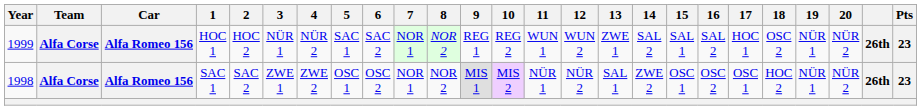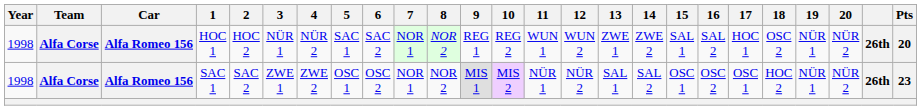(20, 43) 1999 -> (20, 43) 1998
(649, 43) SAL 2 -> (649, 43) ZWE 2
(904, 43) 23 -> (904, 43) 20
(649, 80) ZWE 2 -> (649, 80) SAL 2
